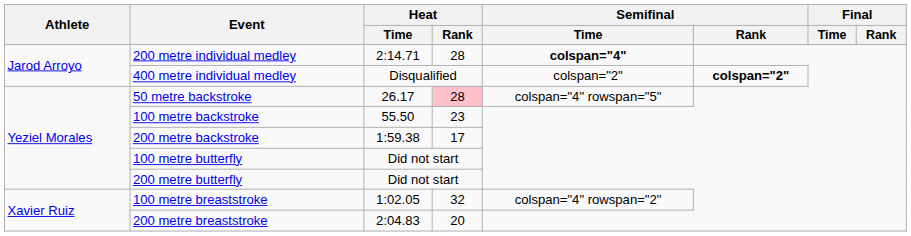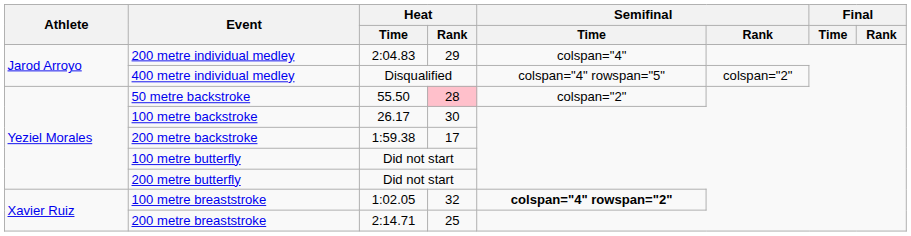(398, 55) 2:14.71 -> (394, 55) 2:04.83
(457, 55) 28 -> (452, 55) 29
(588, 55) bold -> (592, 55) normal
(588, 76) colspan="2" -> (592, 76) colspan="4" rowspan="5"
(751, 76) bold -> (758, 76) normal
(398, 97) 26.17 -> (394, 97) 55.50
(588, 97) colspan="4" rowspan="5" -> (592, 97) colspan="2"
(398, 118) 55.50 -> (394, 118) 26.17
(457, 118) 23 -> (452, 118) 30
(588, 200) normal -> (592, 200) bold
(398, 221) 2:04.83 -> (394, 221) 2:14.71
(457, 221) 20 -> (452, 221) 25
